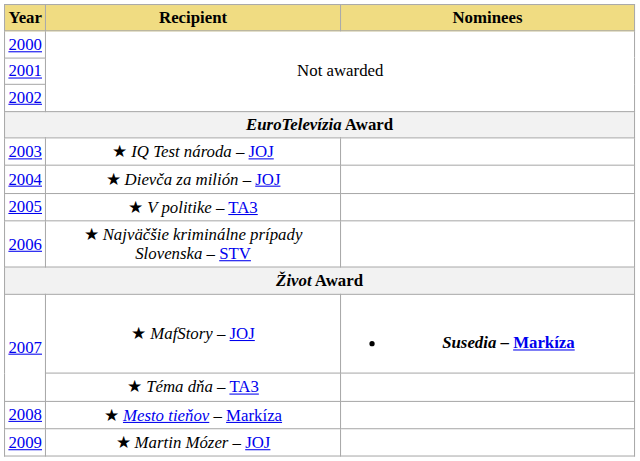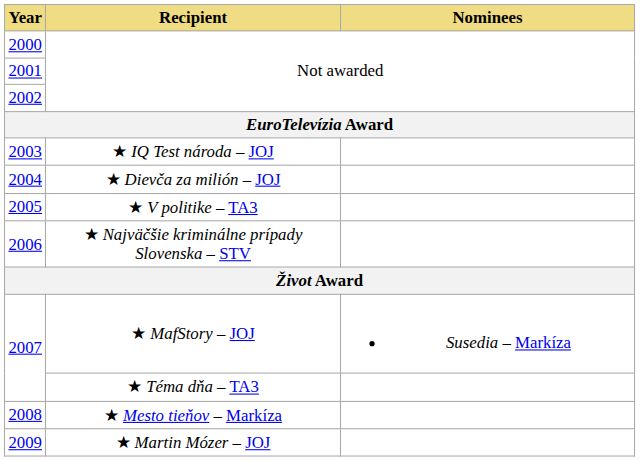(487, 343) bold -> (487, 343) normal
